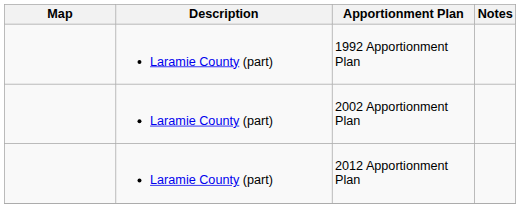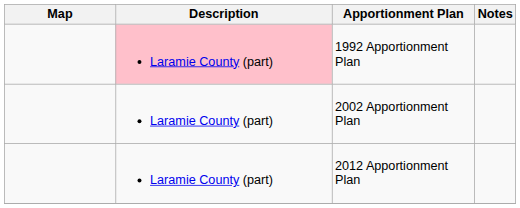(224, 61) no background -> (224, 61) pink background
